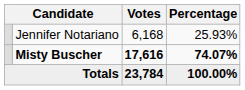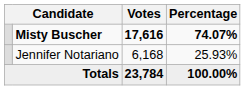rows swapped: (59, 54) <-> (67, 34)
